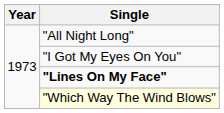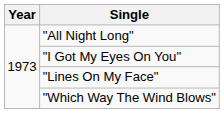(105, 77) bold -> (101, 77) normal
(129, 98) lightyellow background -> (129, 98) no background
